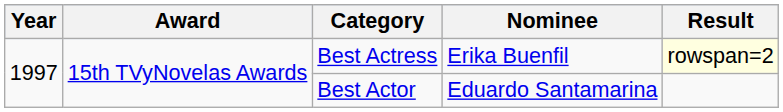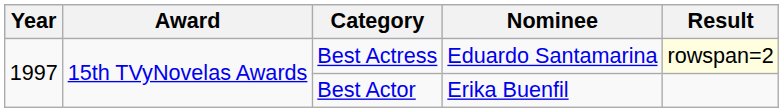(508, 55) Erika Buenfil -> (552, 55) Eduardo Santamarina
(552, 90) Eduardo Santamarina -> (508, 90) Erika Buenfil
